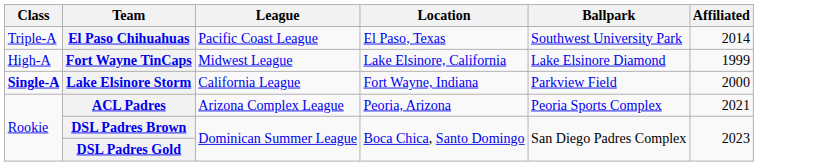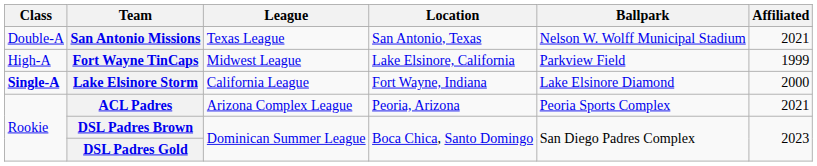- row: (129, 37)
+ row: (135, 37)
(598, 60) Lake Elsinore Diamond -> (583, 60) Parkview Field
(574, 82) Parkview Field -> (607, 82) Lake Elsinore Diamond
